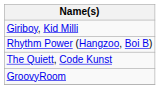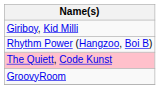(59, 60) no background -> (59, 60) pink background
